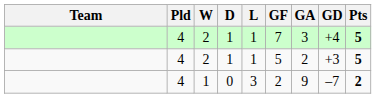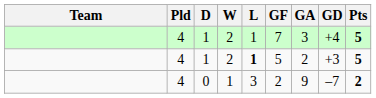columns swapped: (206, 15) <-> (230, 15)
(254, 59) normal -> (254, 59) bold
